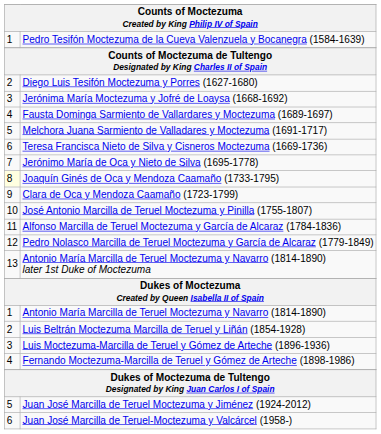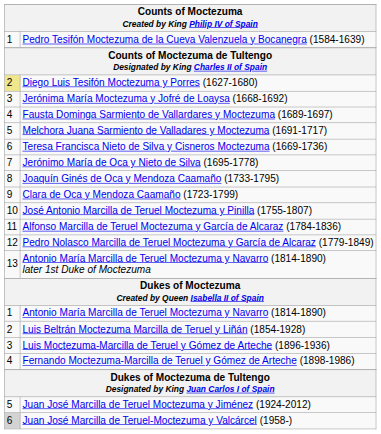(9, 83) no background -> (9, 83) khaki background
(9, 179) lightyellow background -> (9, 179) no background
(9, 420) no background -> (9, 420) lightgrey background
